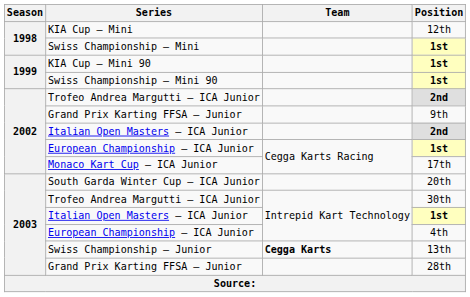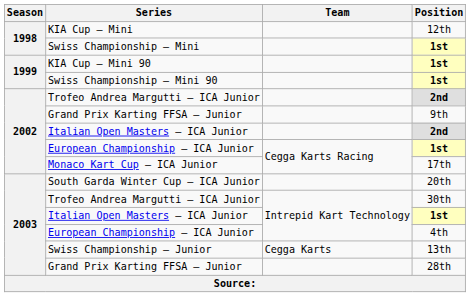(298, 249) bold -> (298, 249) normal
